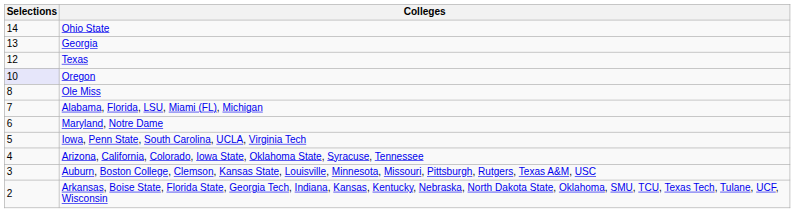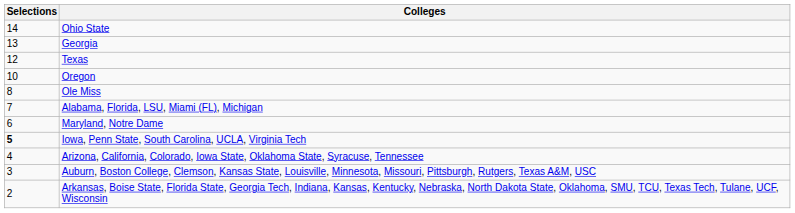(12, 76) lavender background -> (12, 76) no background
(9, 140) normal -> (9, 140) bold
